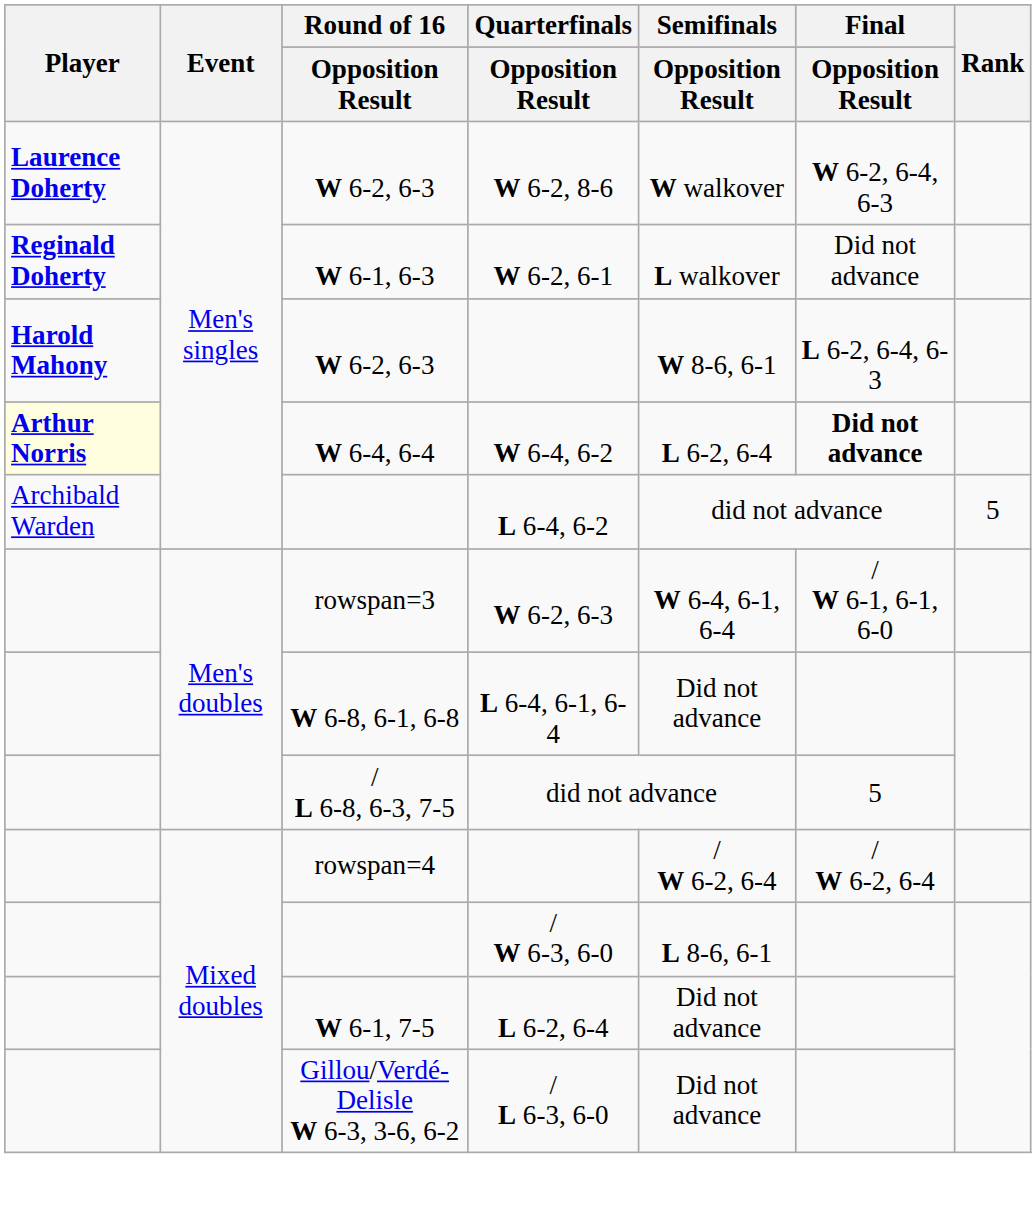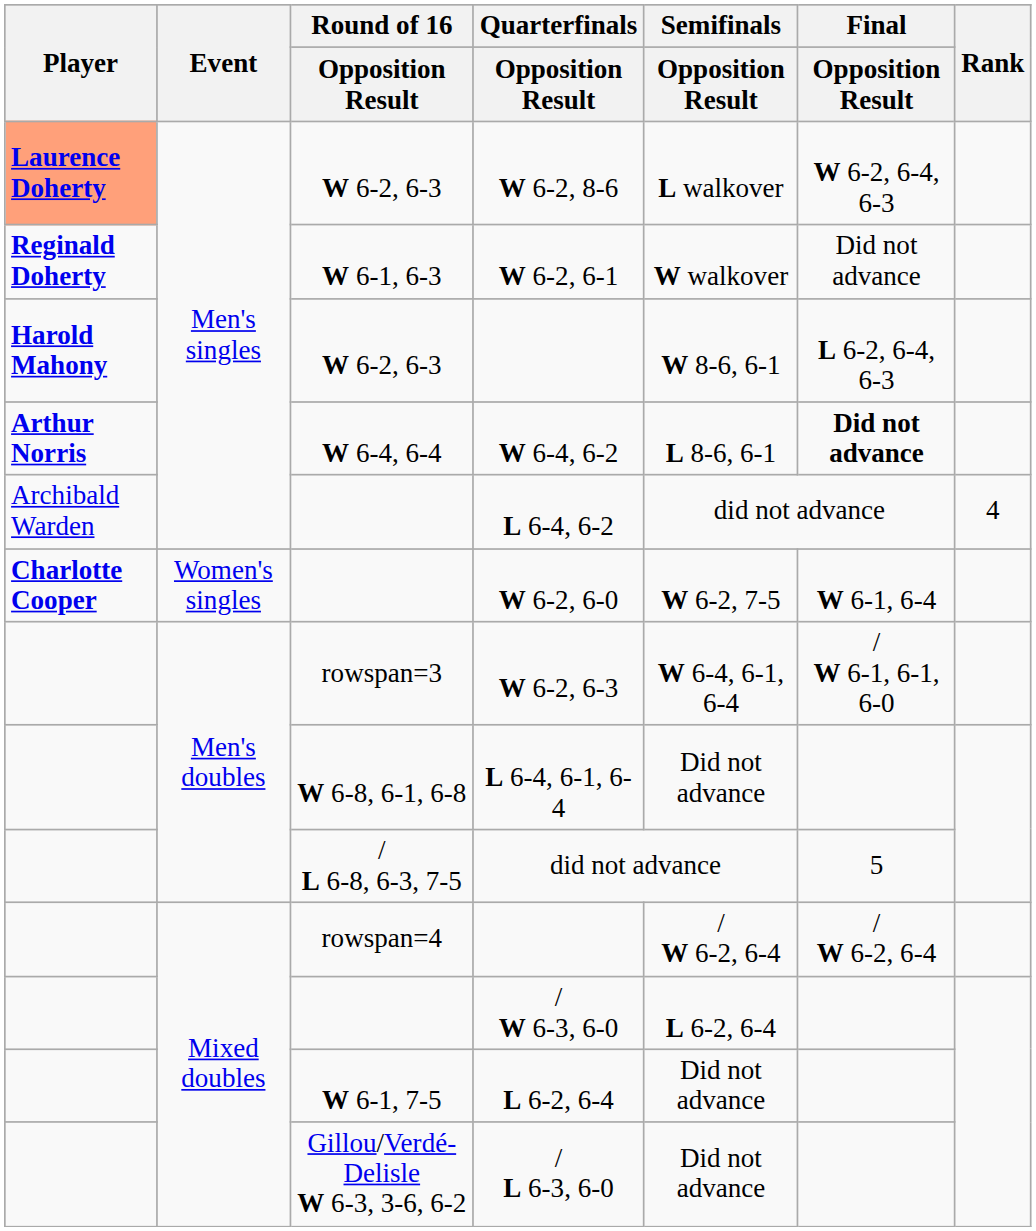(66, 172) no background -> (66, 172) lightsalmon background
(717, 187) W walkover -> (721, 187) L walkover
(717, 276) L walkover -> (721, 276) W walkover
(52, 438) lightyellow background -> (52, 438) no background
(717, 453) L 6-2, 6-4 -> (721, 453) L 8-6, 6-1
(993, 511) 5 -> (993, 511) 4
+ row: (382, 585)
(717, 953) L 8-6, 6-1 -> (721, 1027) L 6-2, 6-4
